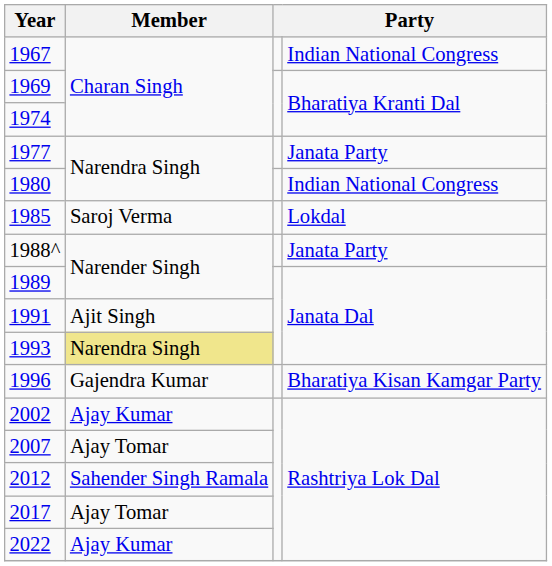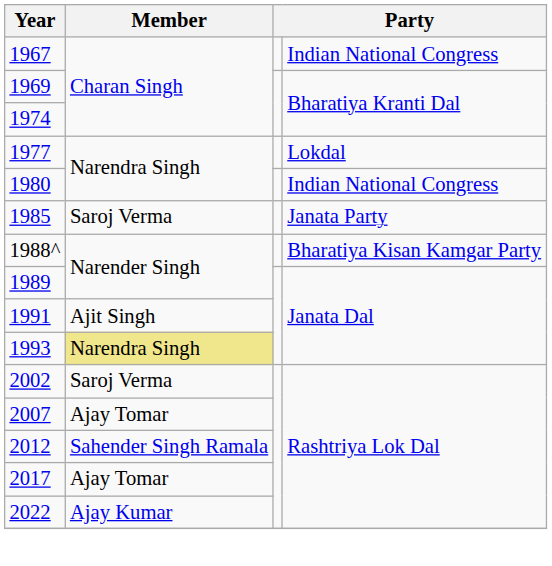(337, 151) Janata Party -> (316, 151) Lokdal
(316, 217) Lokdal -> (337, 217) Janata Party
(337, 250) Janata Party -> (414, 250) Bharatiya Kisan Kamgar Party
- row: (30, 380)
(121, 413) Ajay Kumar -> (121, 380) Saroj Verma
